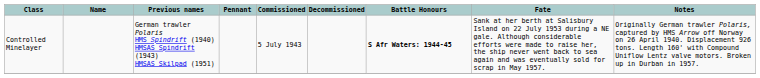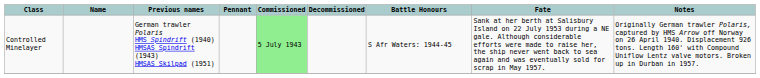(280, 44) no background -> (280, 44) lightgreen background
(410, 44) bold -> (410, 44) normal
